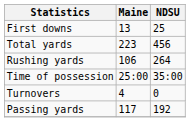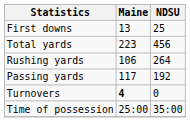rows swapped: (45, 109) <-> (60, 77)
(121, 93) normal -> (121, 93) bold
